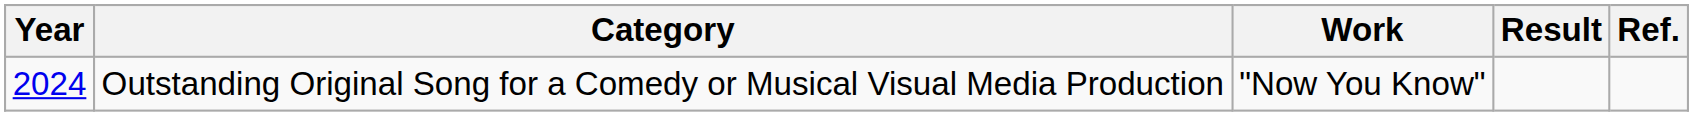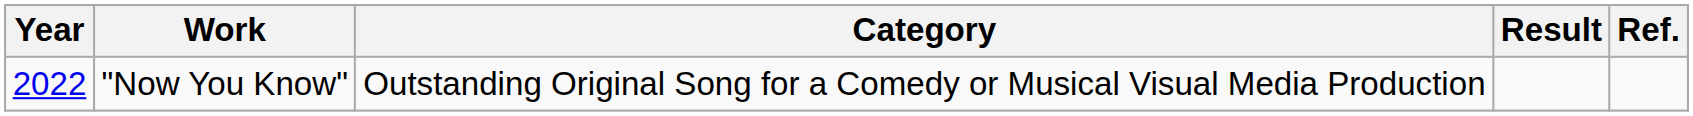columns swapped: (663, 30) <-> (1362, 30)
(50, 83) 2024 -> (50, 83) 2022
